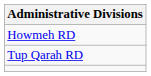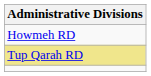(45, 55) no background -> (45, 55) khaki background
